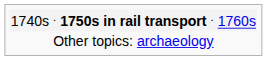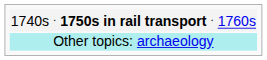(133, 41) no background -> (133, 41) paleturquoise background
